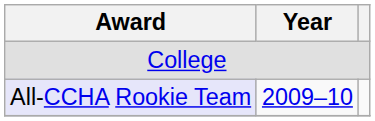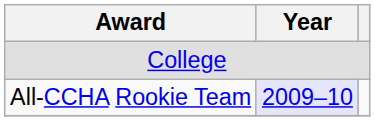(131, 97) lavender background -> (131, 97) no background
(307, 97) no background -> (307, 97) lavender background
